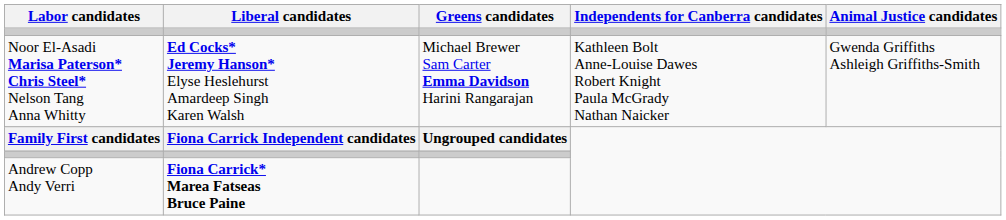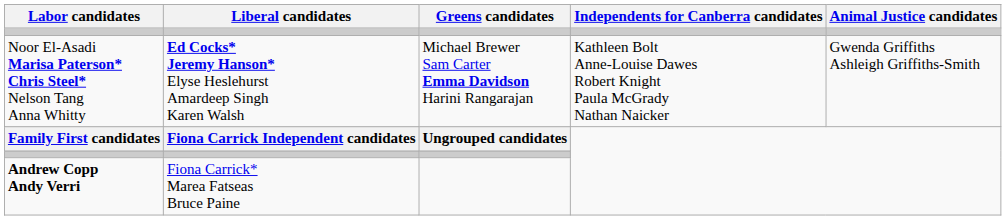(50, 177) normal -> (53, 177) bold
(216, 186) bold -> (212, 186) normal
